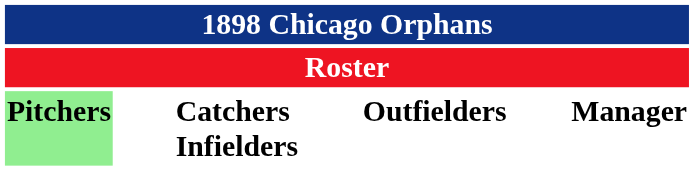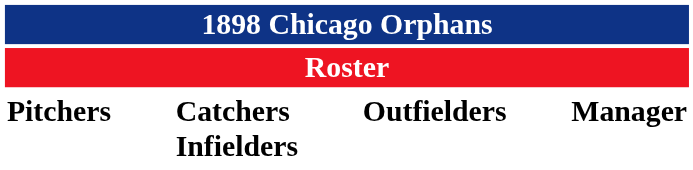(59, 110) lightgreen background -> (59, 110) no background
